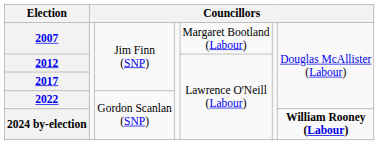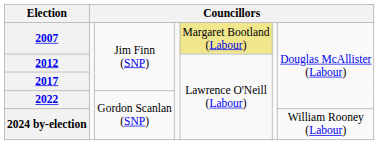(226, 38) no background -> (226, 38) khaki background
(326, 124) bold -> (326, 124) normal
